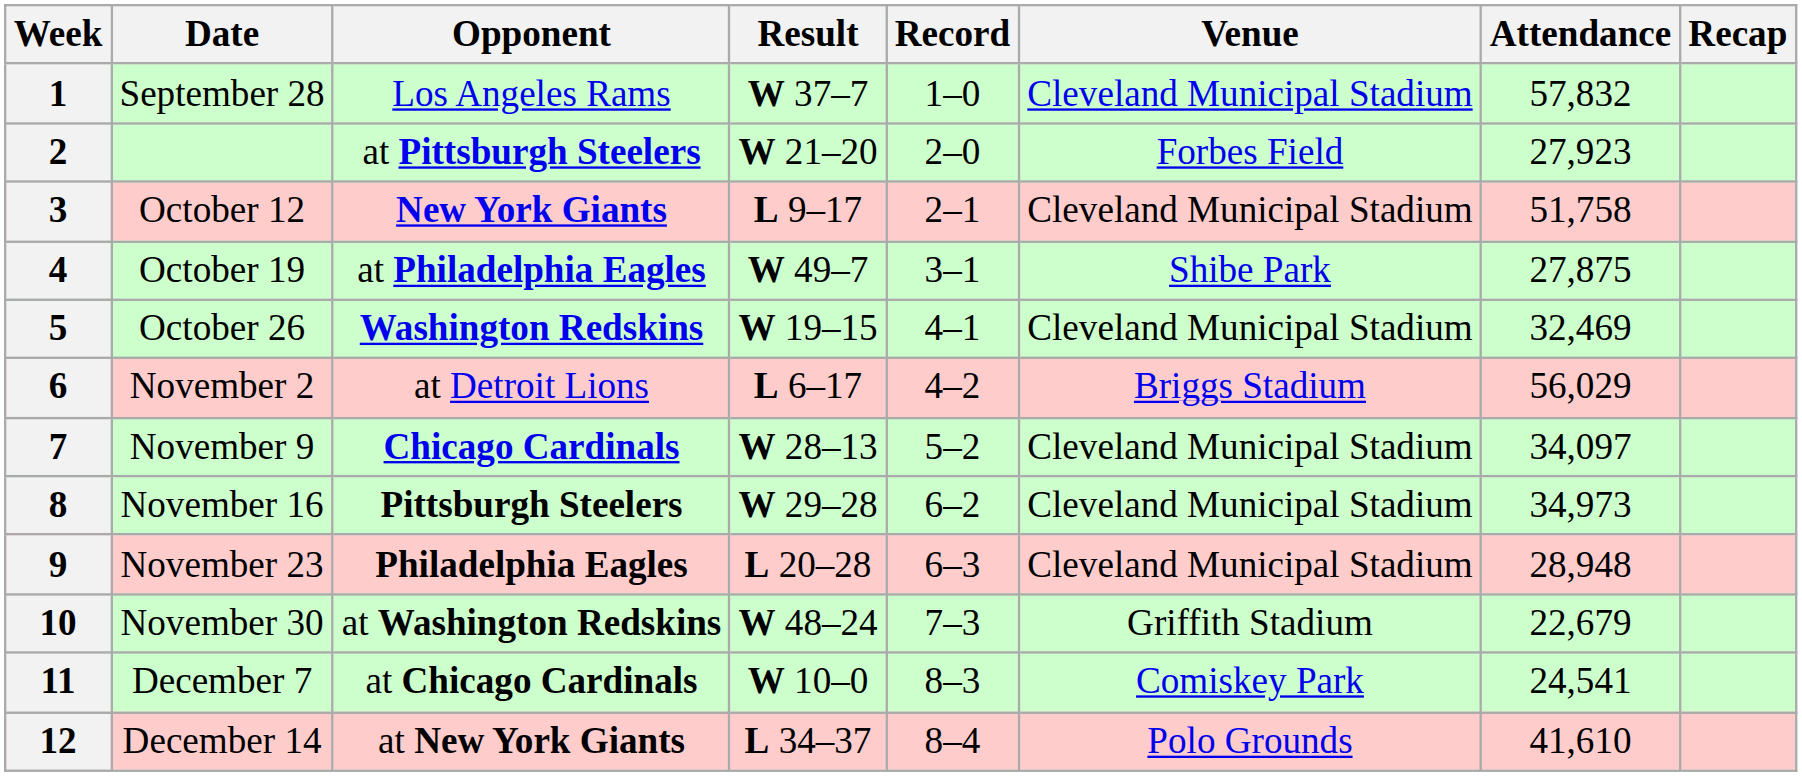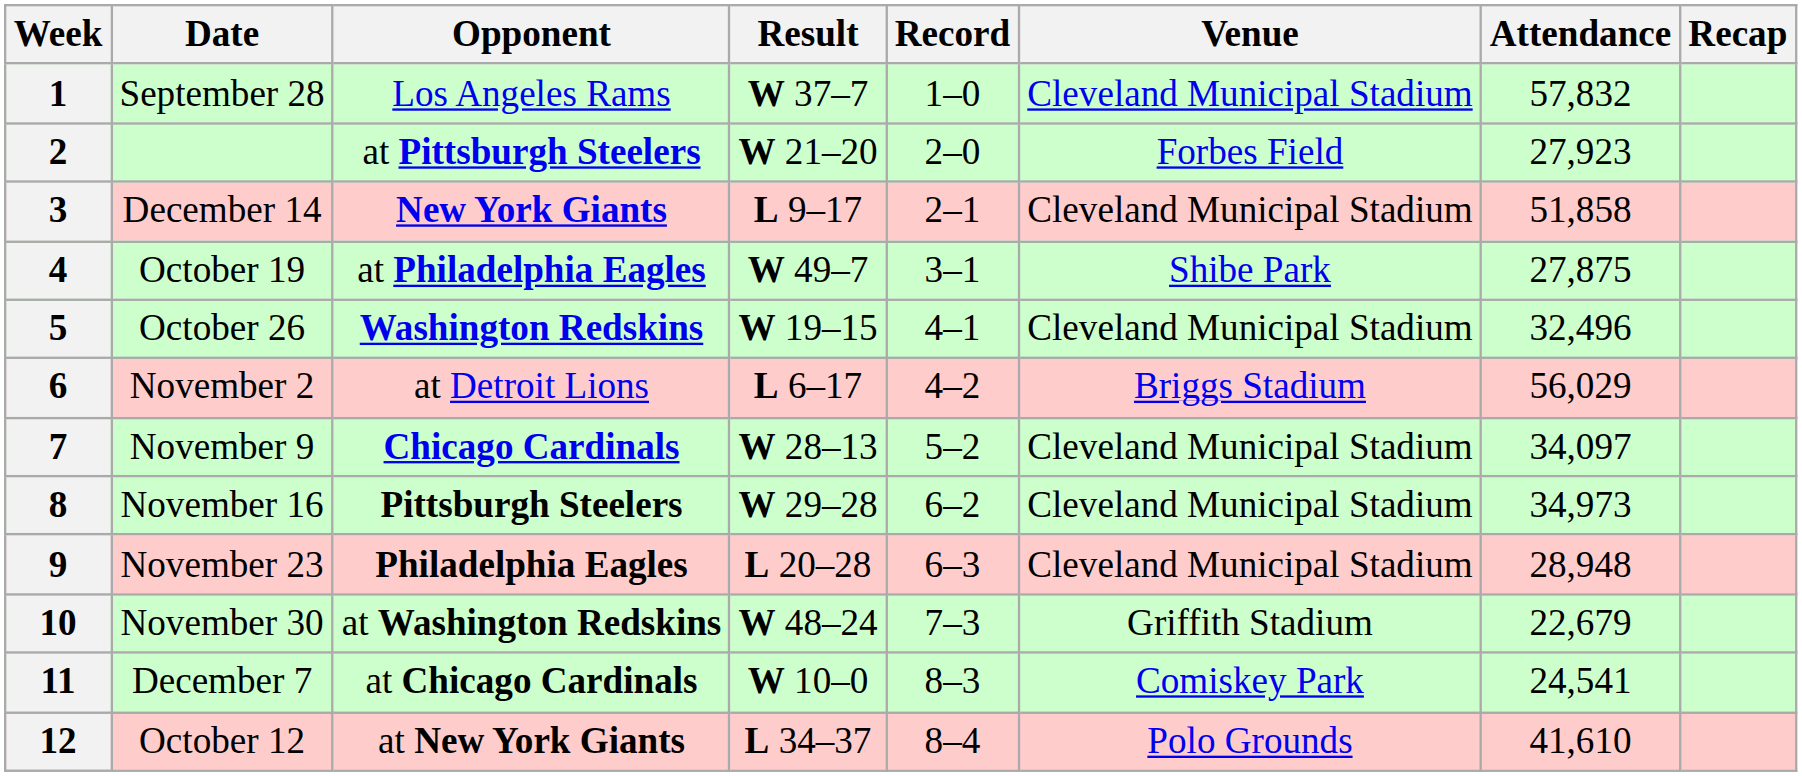(222, 210) October 12 -> (222, 210) December 14
(1581, 210) 51,758 -> (1581, 210) 51,858
(1581, 328) 32,469 -> (1581, 328) 32,496
(222, 740) December 14 -> (222, 740) October 12
